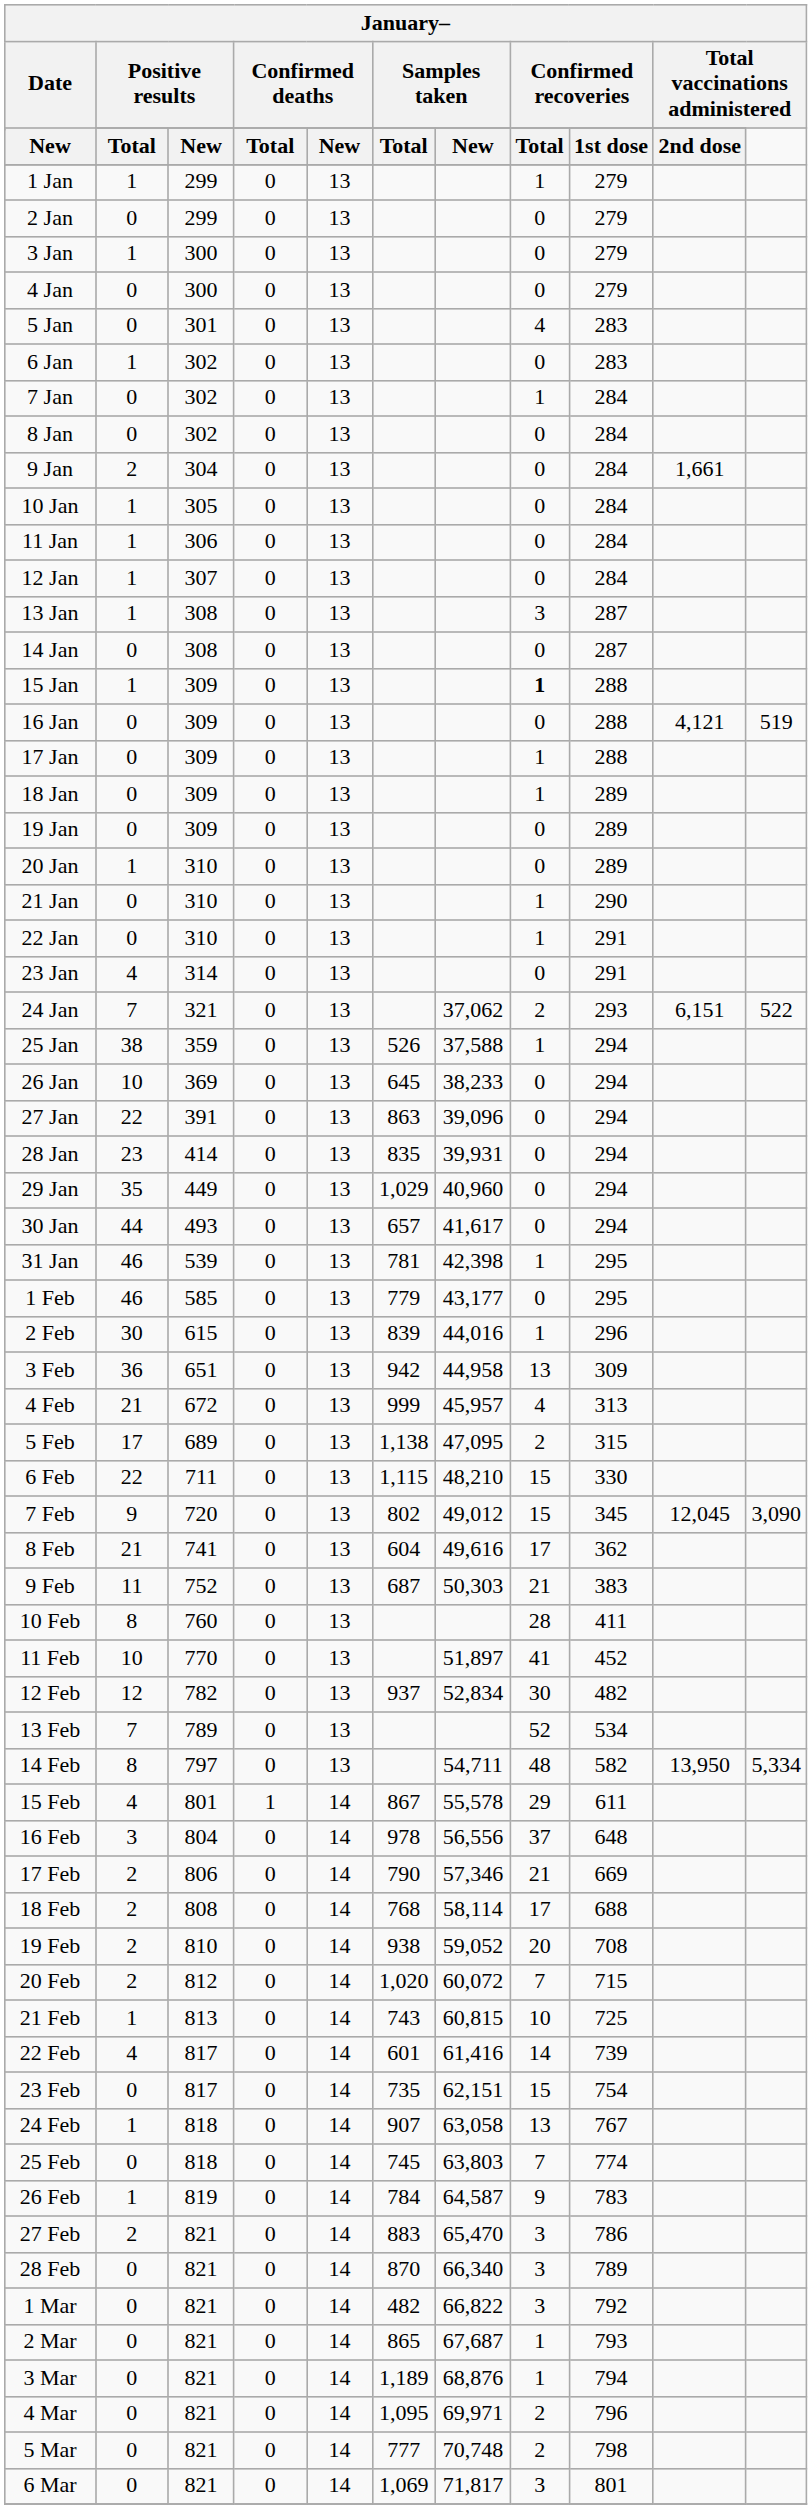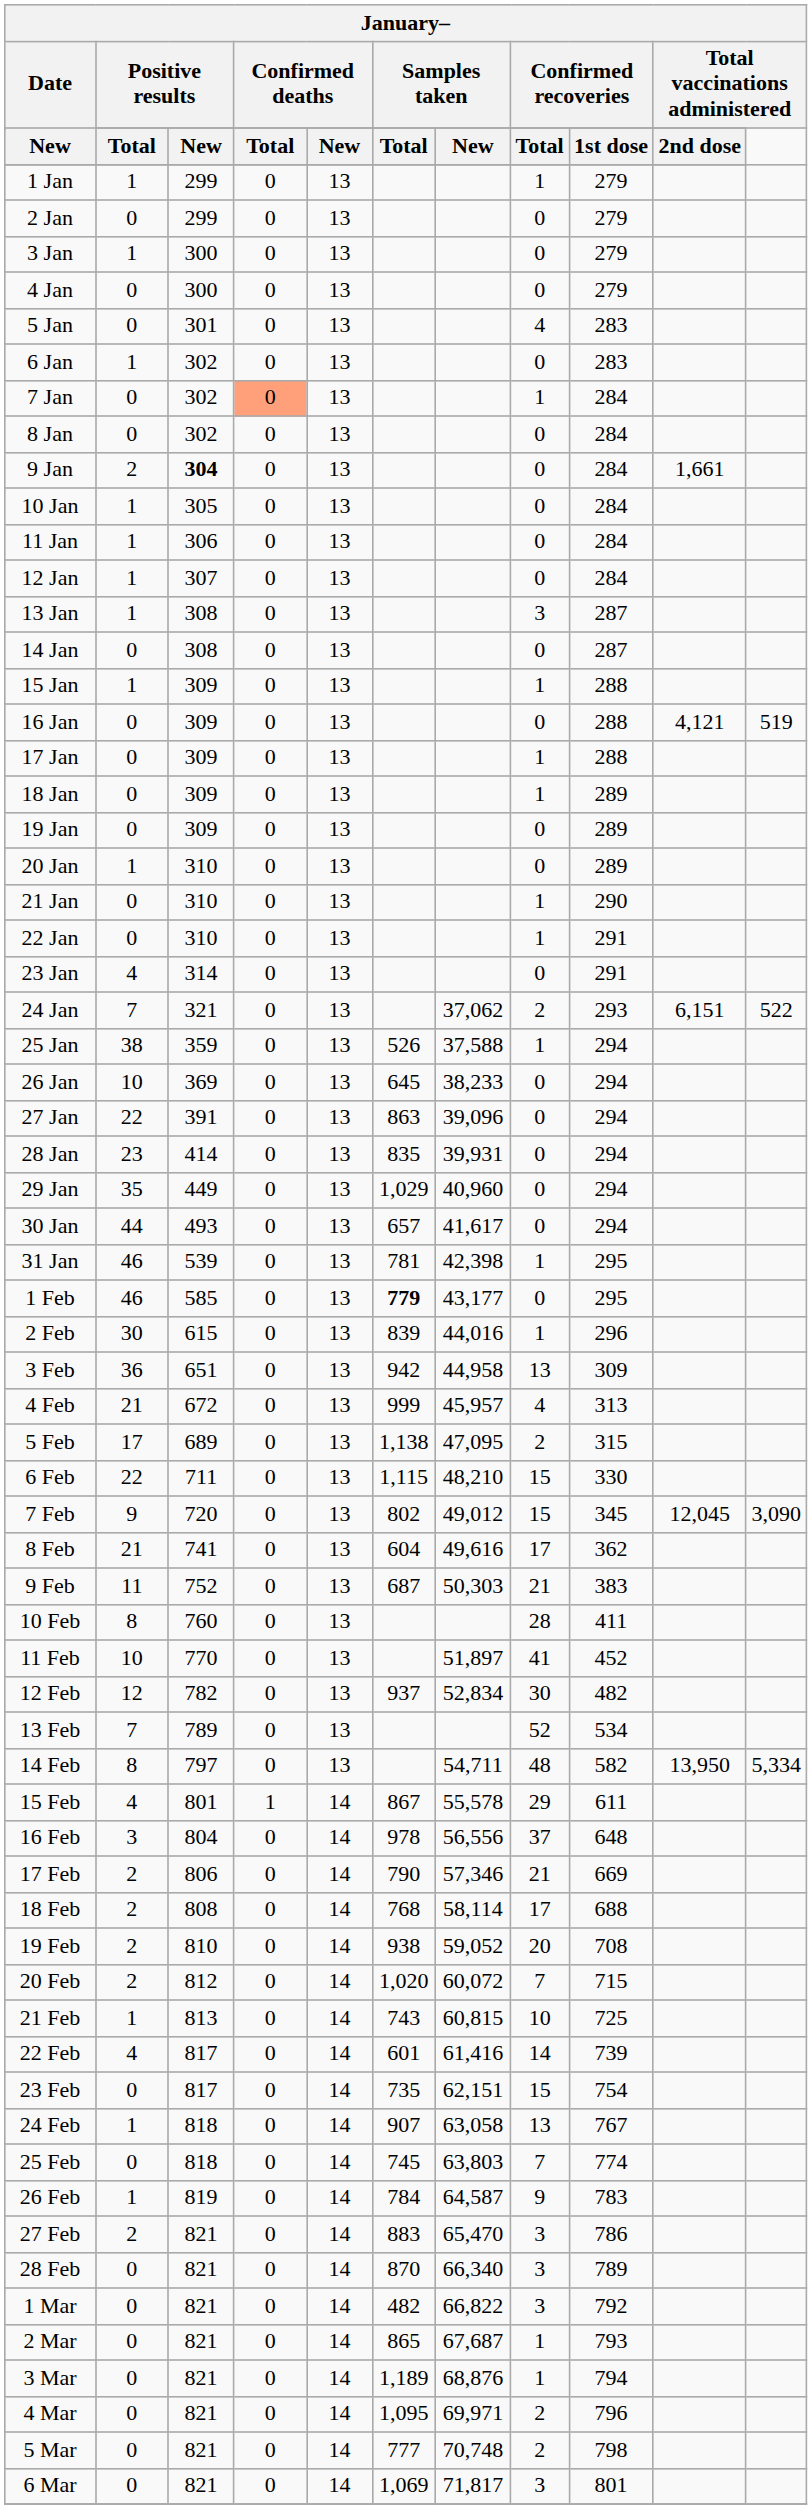(270, 397) no background -> (270, 397) lightsalmon background
(201, 469) normal -> (201, 469) bold
(540, 685) bold -> (540, 685) normal
(404, 1297) normal -> (404, 1297) bold
